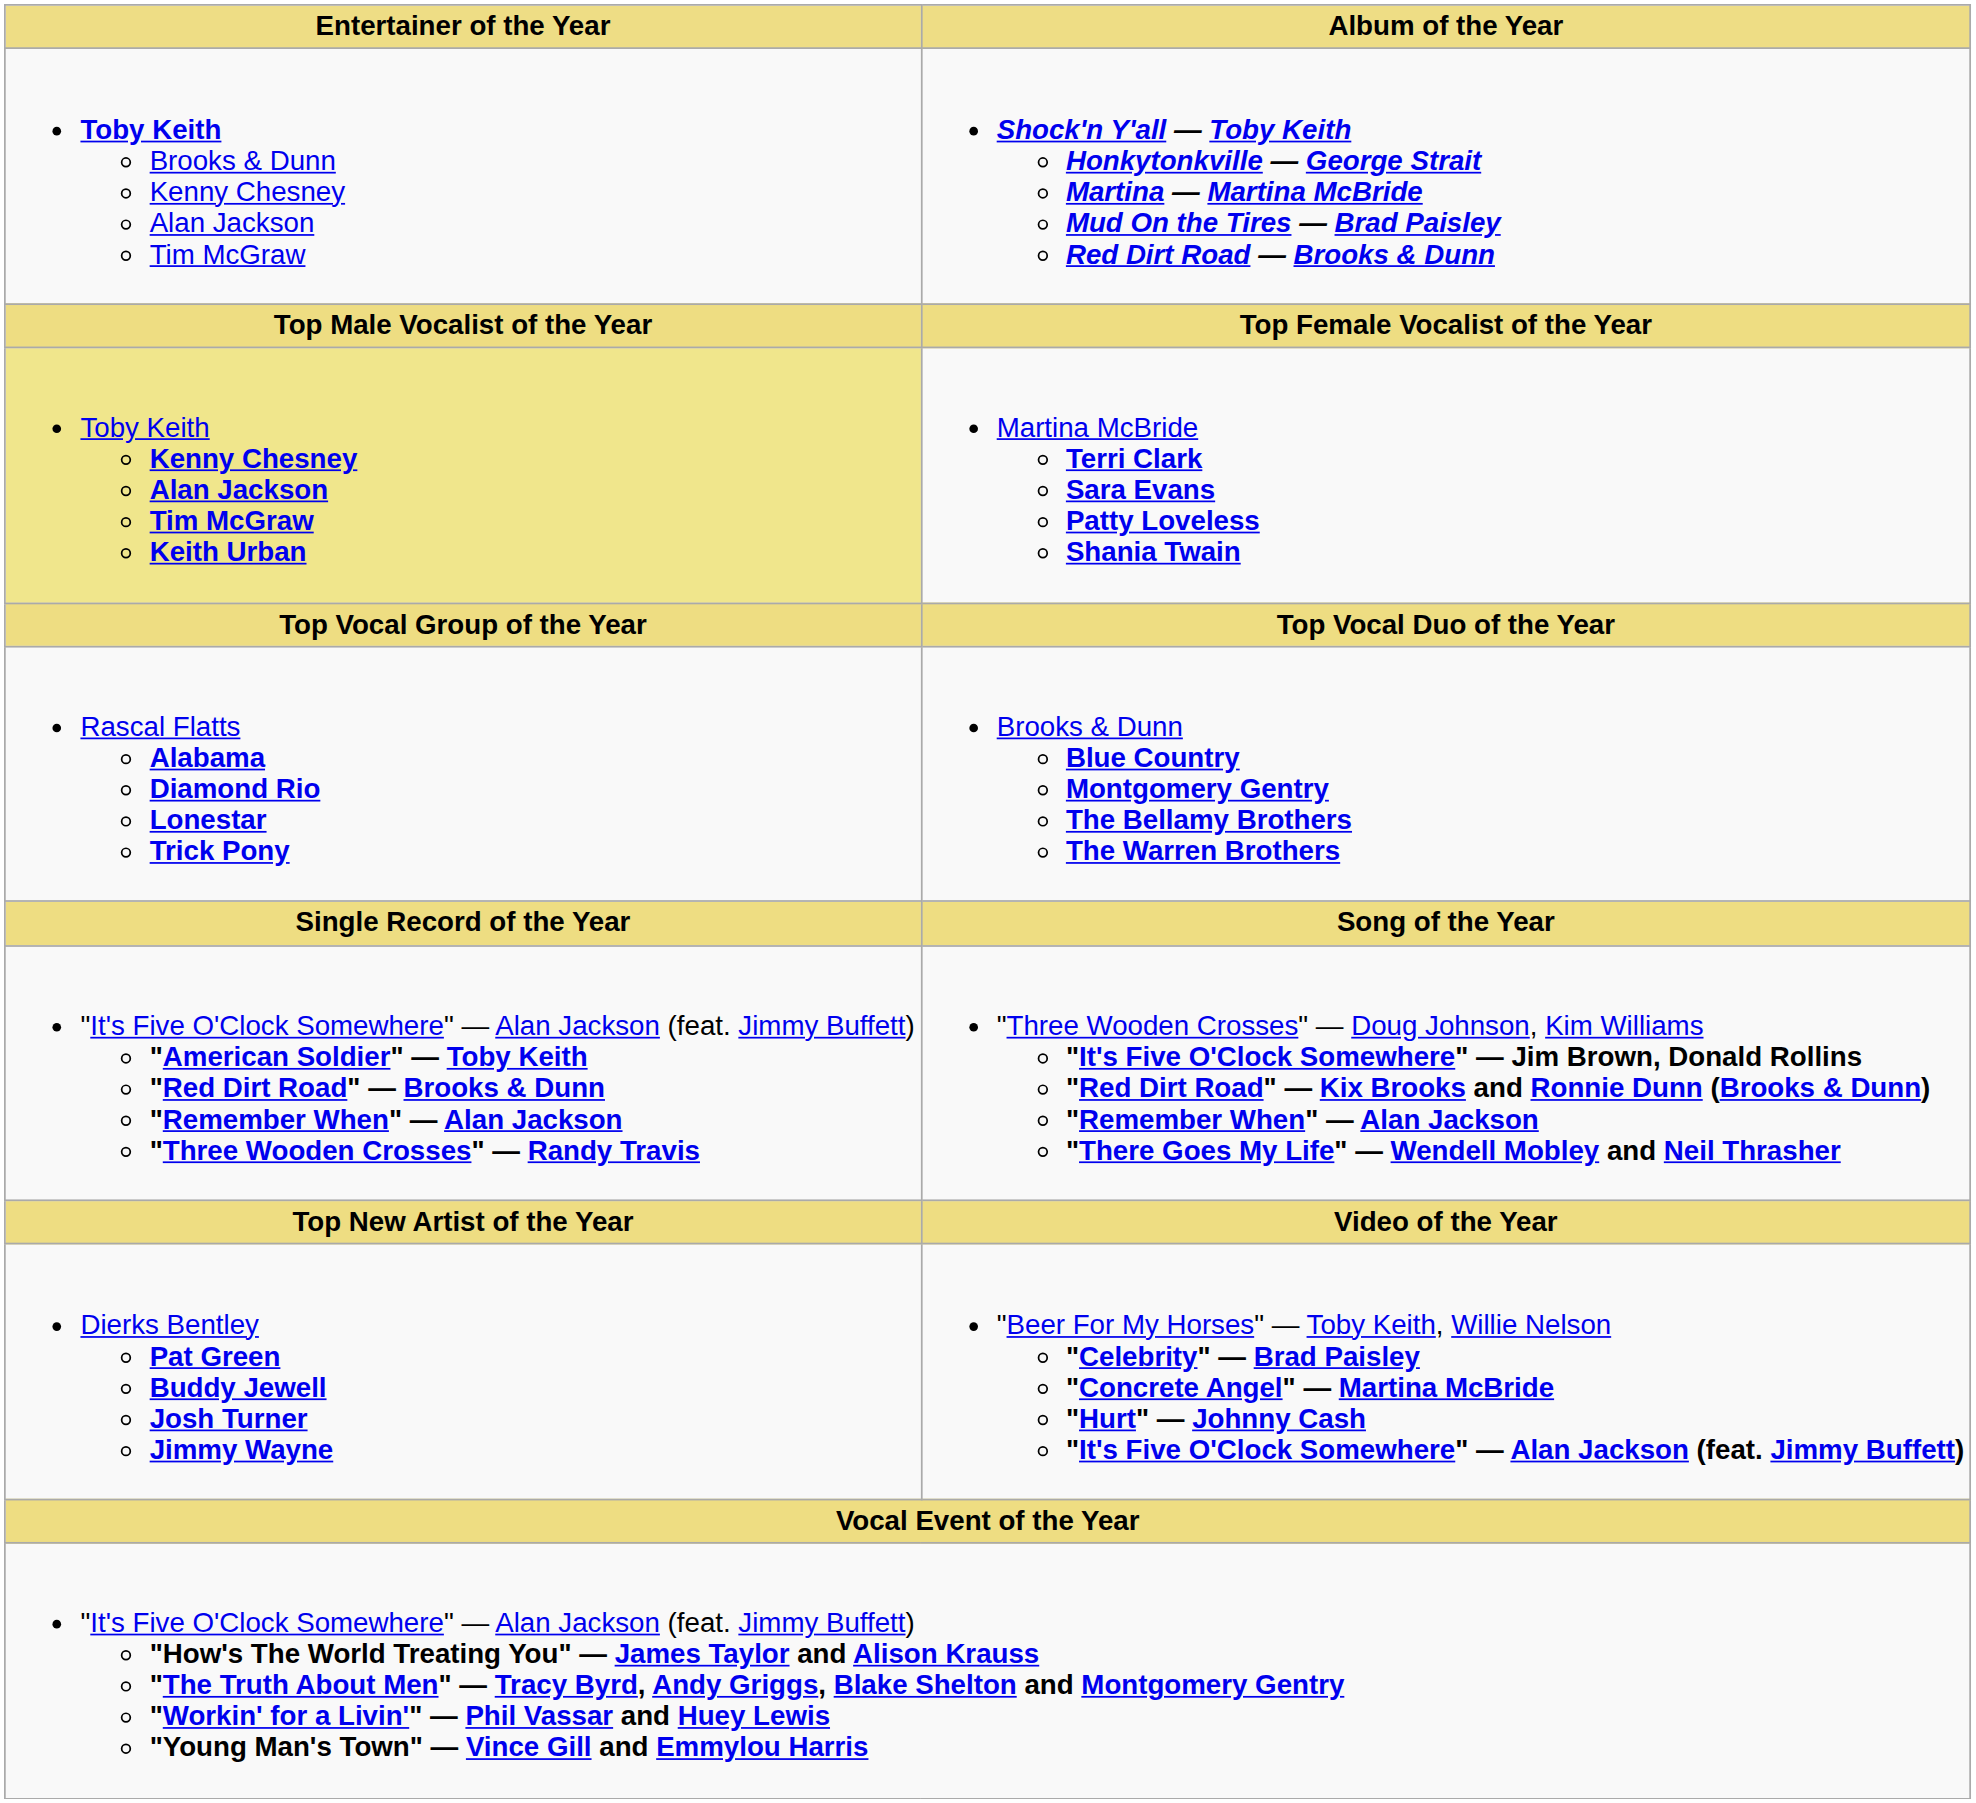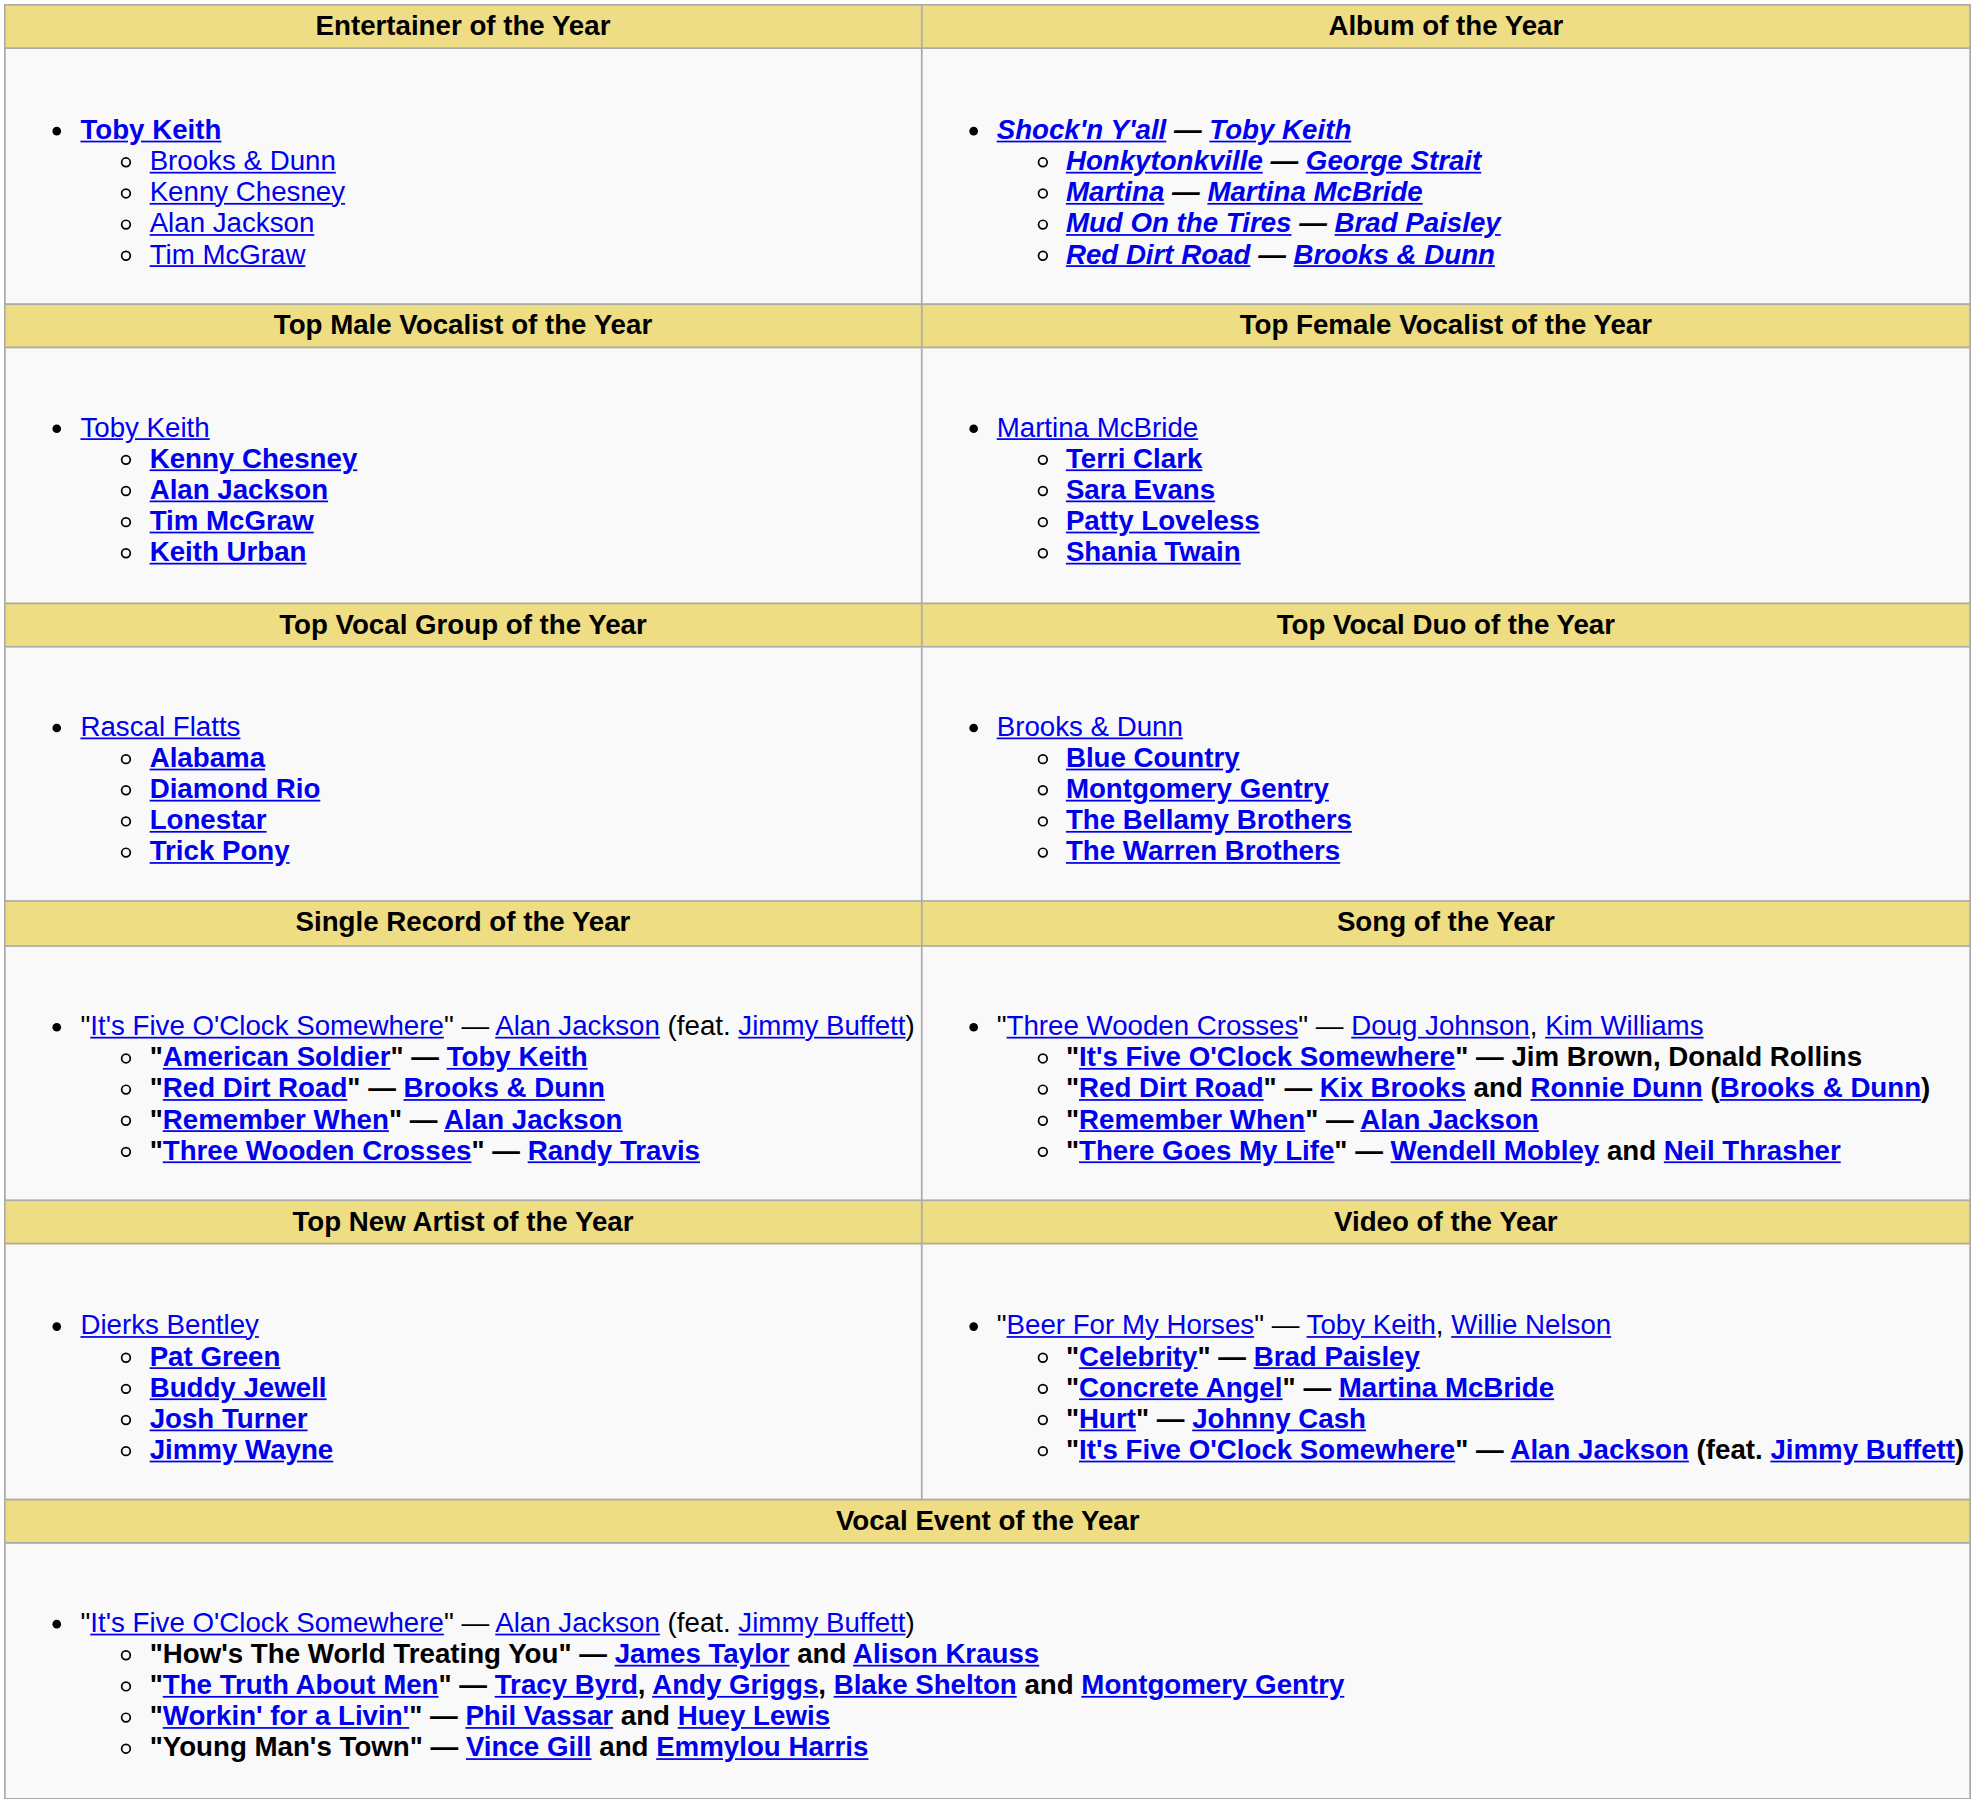(463, 491) khaki background -> (463, 491) no background
